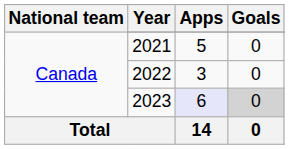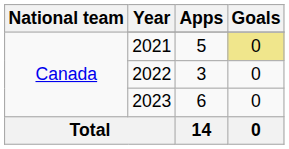(256, 46) no background -> (256, 46) khaki background
(201, 102) lavender background -> (201, 102) no background
(256, 102) lightgrey background -> (256, 102) no background
